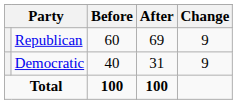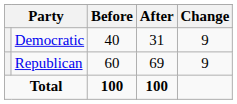rows swapped: (49, 39) <-> (49, 63)
